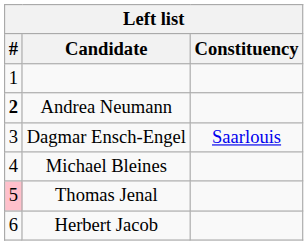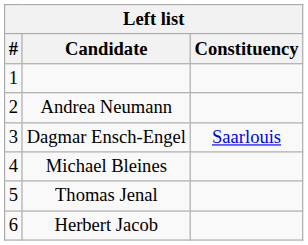(13, 107) bold -> (13, 107) normal
(13, 195) pink background -> (13, 195) no background
